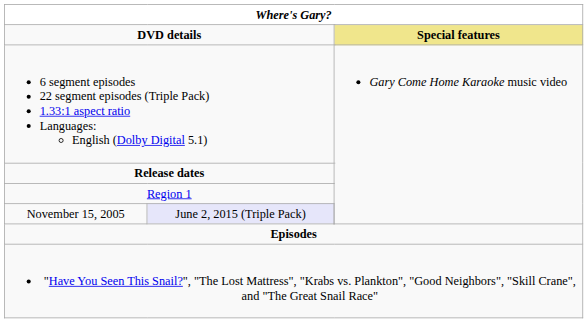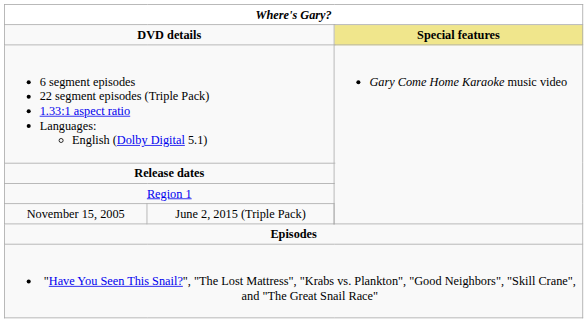(241, 213) lavender background -> (241, 213) no background
